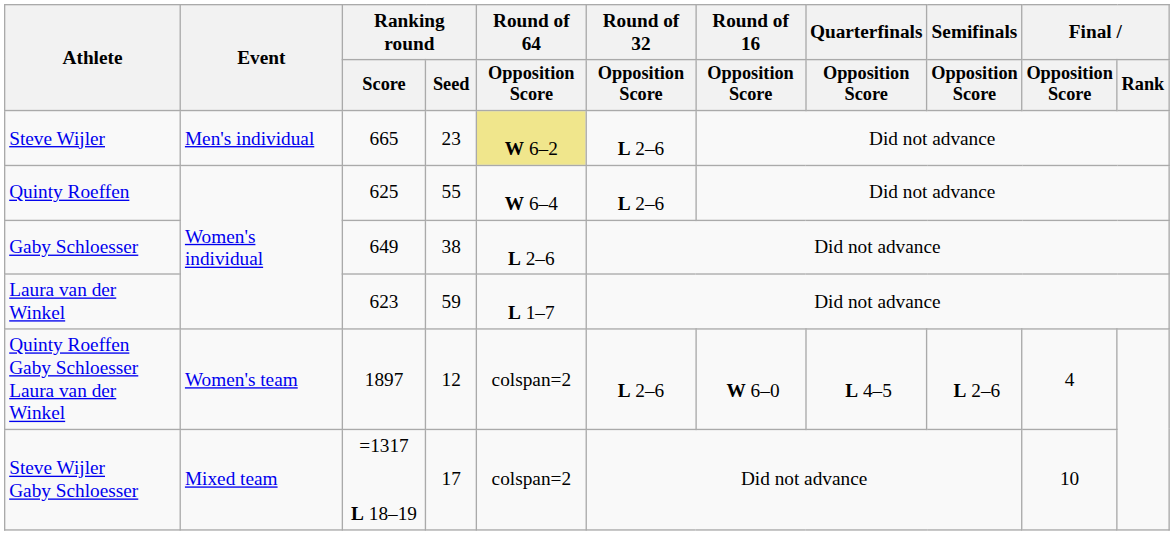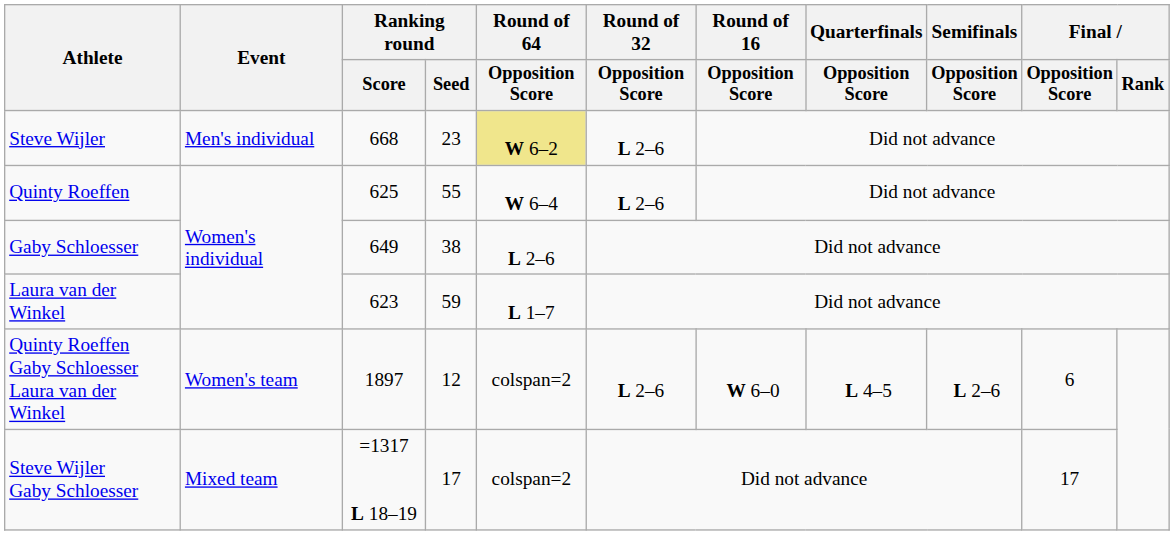(384, 138) 665 -> (384, 138) 668
(1070, 379) 4 -> (1070, 379) 6
(1070, 479) 10 -> (1070, 479) 17
